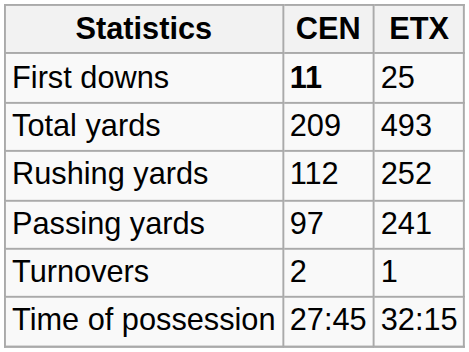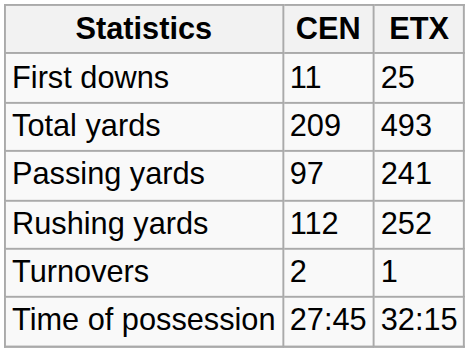(306, 77) bold -> (306, 77) normal
rows swapped: (110, 175) <-> (109, 223)
